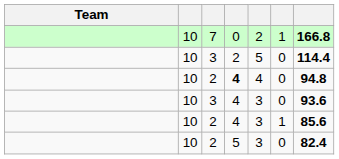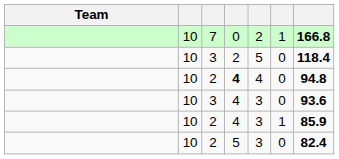(314, 57) 114.4 -> (314, 57) 118.4
(314, 121) 85.6 -> (314, 121) 85.9
